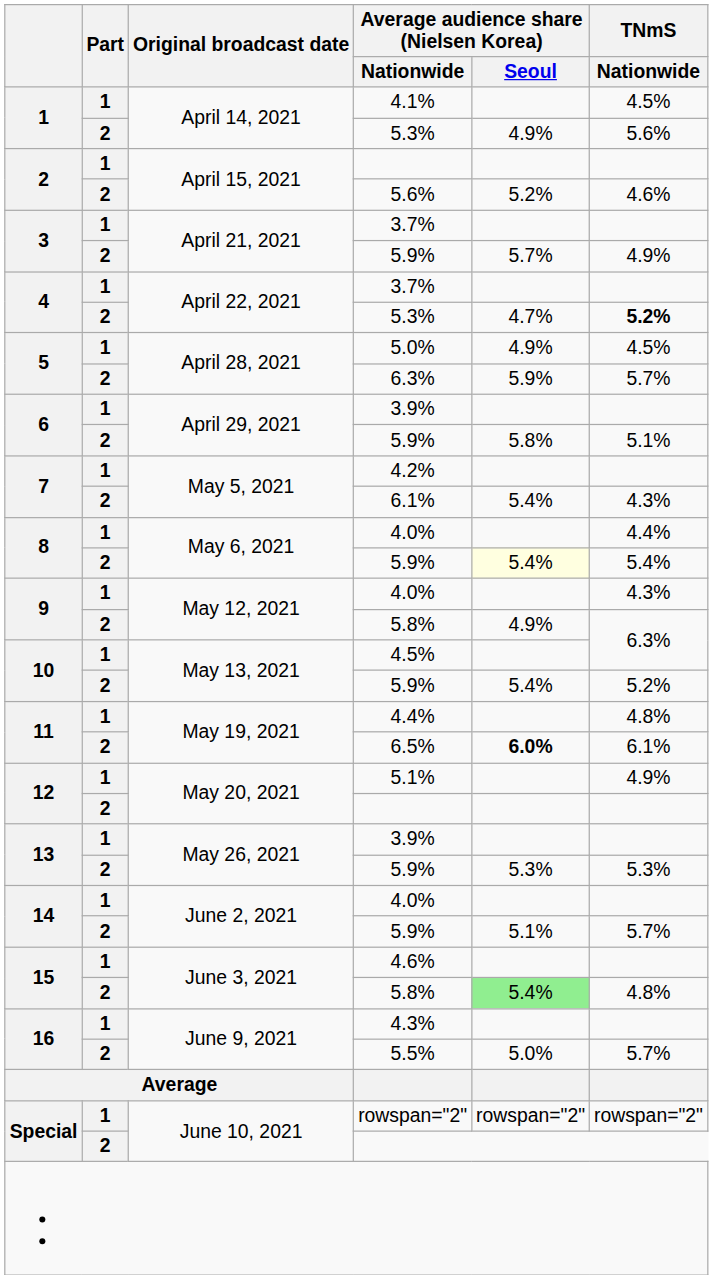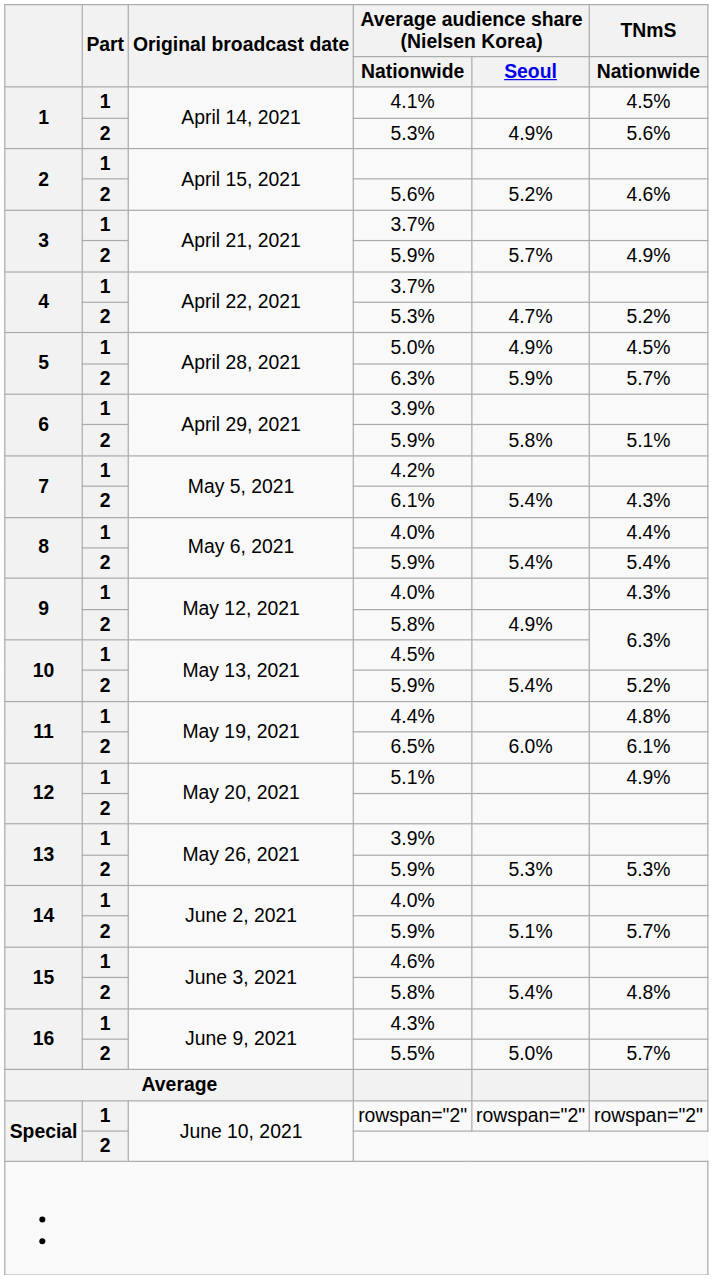(648, 317) bold -> (648, 317) normal
(531, 562) lightyellow background -> (531, 562) no background
(531, 747) bold -> (531, 747) normal
(531, 992) lightgreen background -> (531, 992) no background
